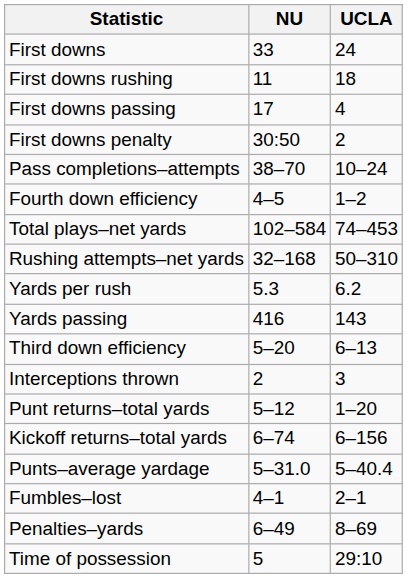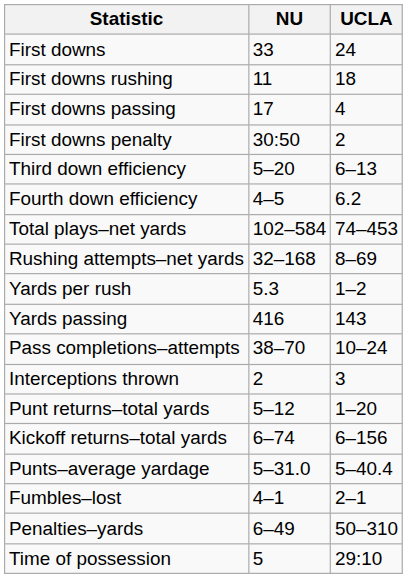rows swapped: (97, 348) <-> (124, 169)
(351, 199) 1–2 -> (348, 199) 6.2
(366, 259) 50–310 -> (356, 259) 8–69
(348, 288) 6.2 -> (351, 288) 1–2
(356, 528) 8–69 -> (366, 528) 50–310
